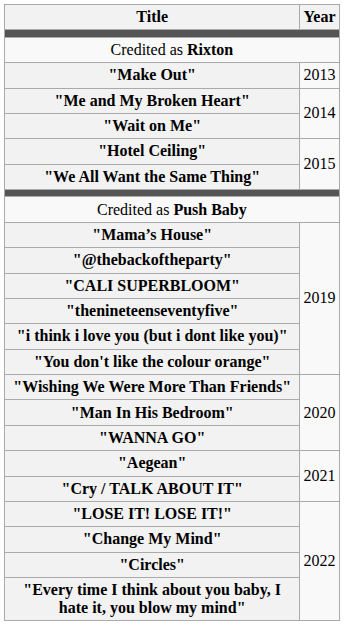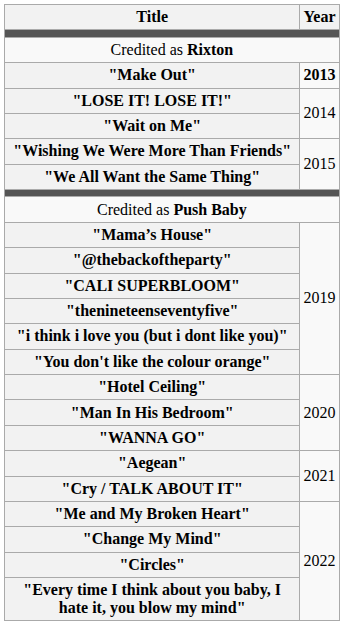(320, 75) normal -> (320, 75) bold
(152, 100) "Me and My Broken Heart" -> (152, 100) "LOSE IT! LOSE IT!"
(152, 151) "Hotel Ceiling" -> (152, 151) "Wishing We Were More Than Friends"
(152, 387) "Wishing We Were More Than Friends" -> (152, 387) "Hotel Ceiling"
(152, 514) "LOSE IT! LOSE IT!" -> (152, 514) "Me and My Broken Heart"
